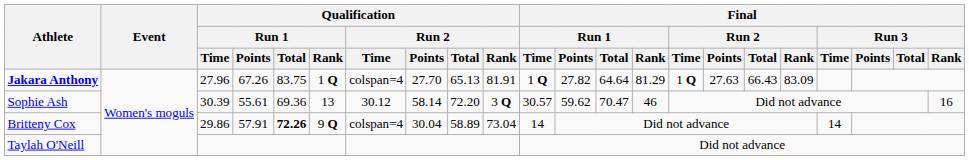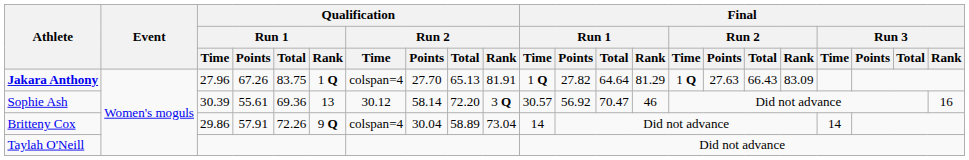(576, 102) 59.62 -> (576, 102) 56.92
(292, 123) bold -> (292, 123) normal
